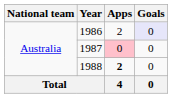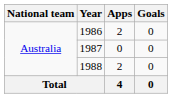(151, 31) lavender background -> (151, 31) no background
(120, 48) pink background -> (120, 48) no background
(120, 66) bold -> (120, 66) normal
